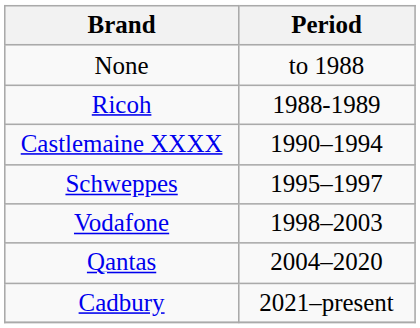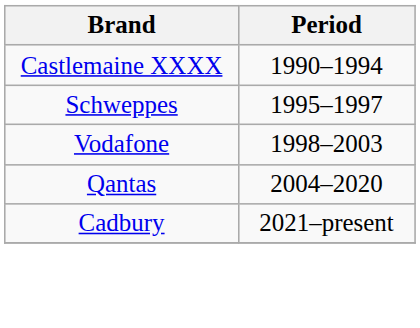- row: (122, 64)
- row: (122, 104)
